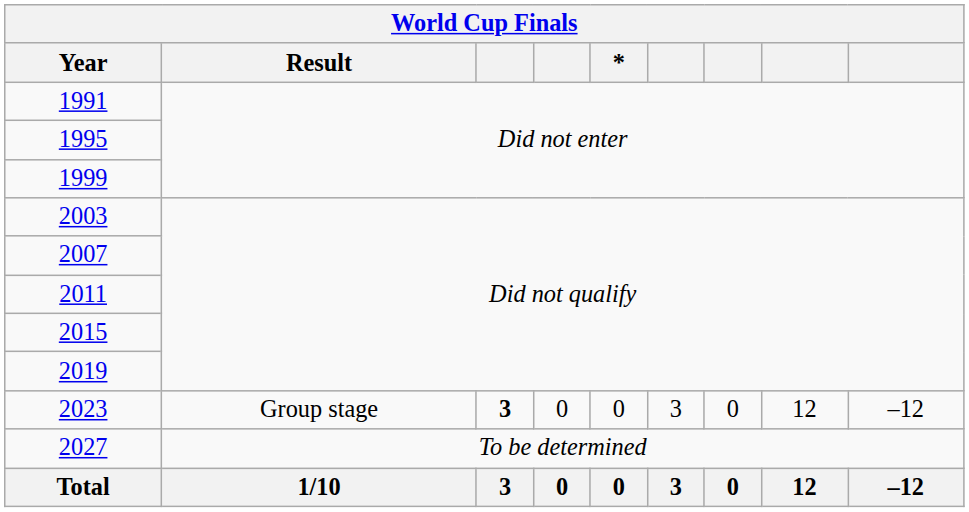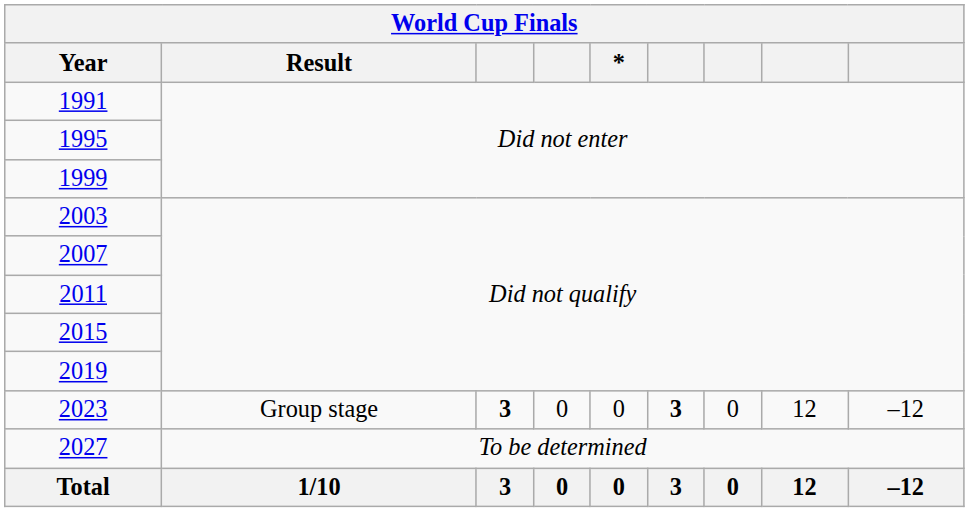(676, 409) normal -> (676, 409) bold
